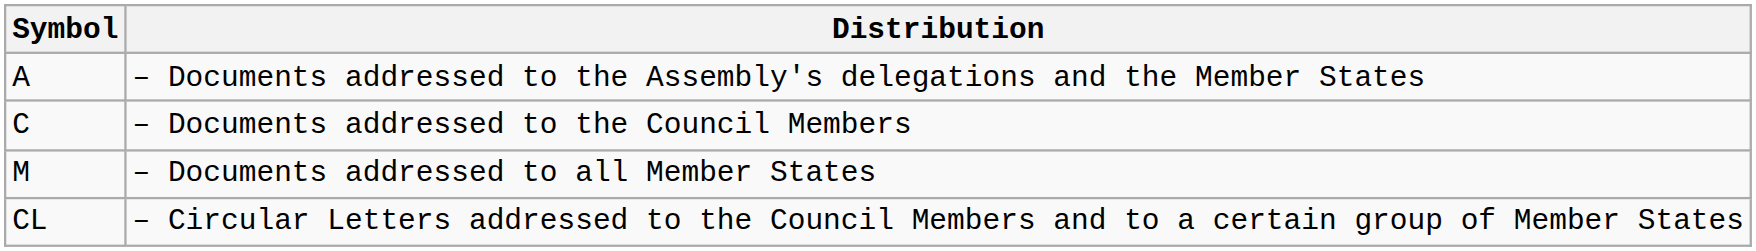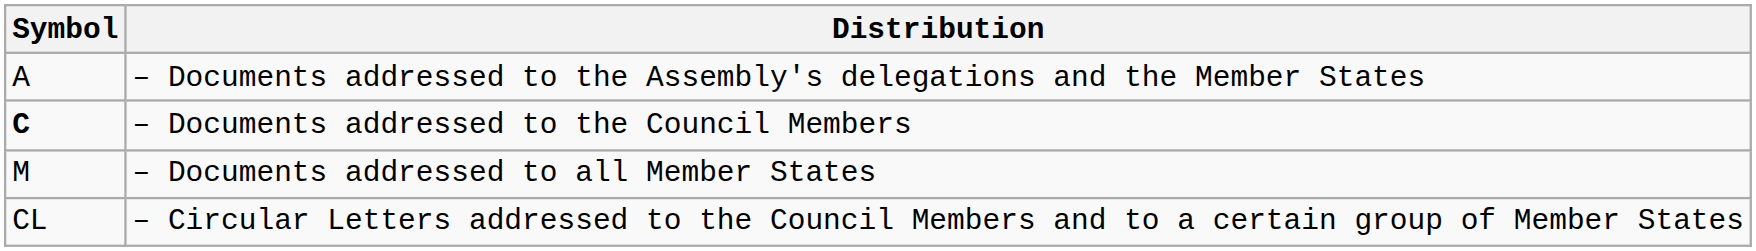(21, 125) normal -> (21, 125) bold
